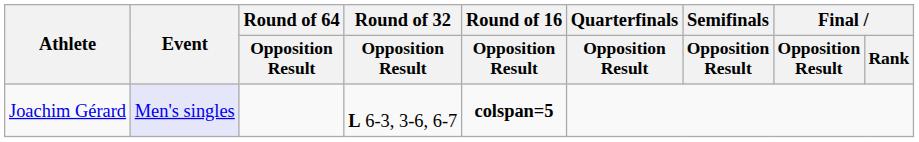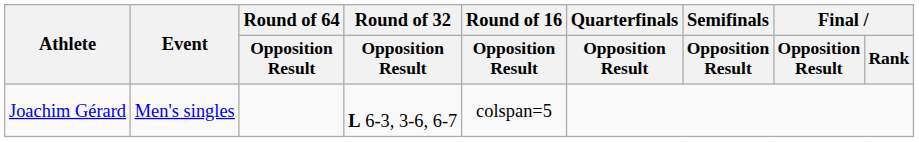(185, 110) lavender background -> (185, 110) no background
(514, 110) bold -> (514, 110) normal
